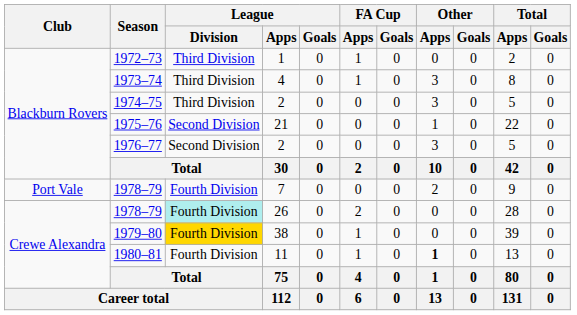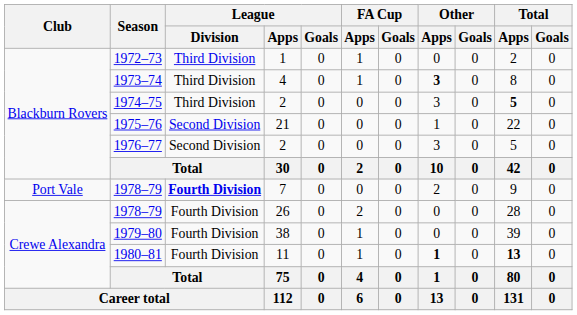(435, 80) normal -> (437, 80) bold
(512, 102) normal -> (514, 102) bold
(214, 189) normal -> (215, 189) bold
(214, 211) paleturquoise background -> (215, 211) no background
(214, 233) gold background -> (215, 233) no background
(512, 255) normal -> (514, 255) bold
